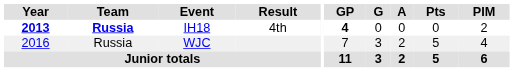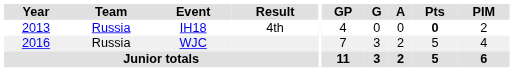(36, 27) bold -> (36, 27) normal
(113, 27) bold -> (111, 27) normal
(345, 27) bold -> (343, 27) normal
(436, 27) normal -> (435, 27) bold
